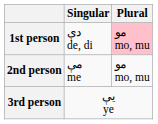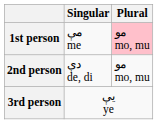(80, 39) دې de, di -> (75, 39) مې me
(75, 71) مې me -> (80, 71) دې de, di
